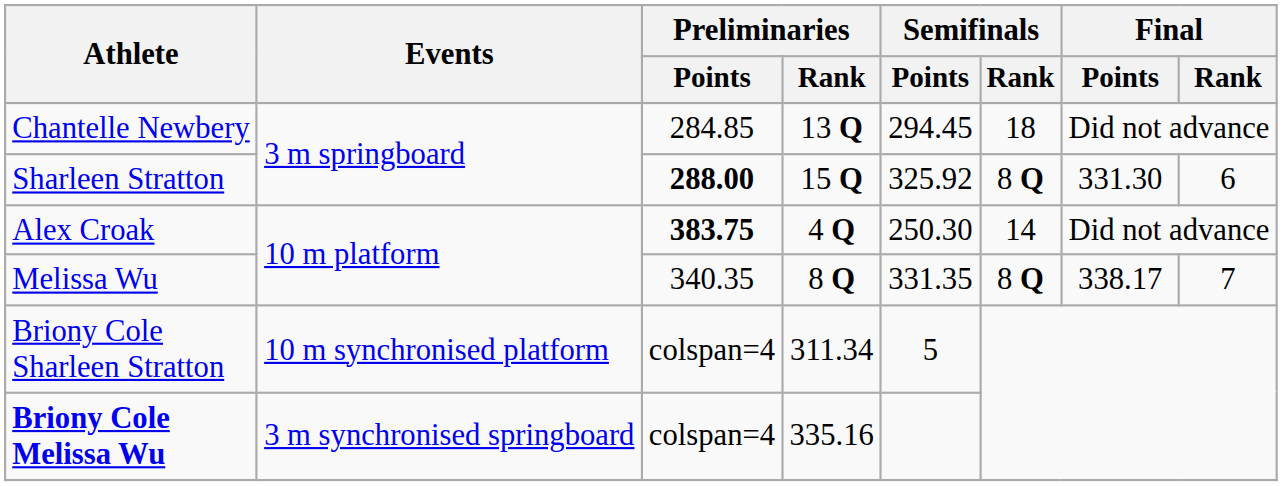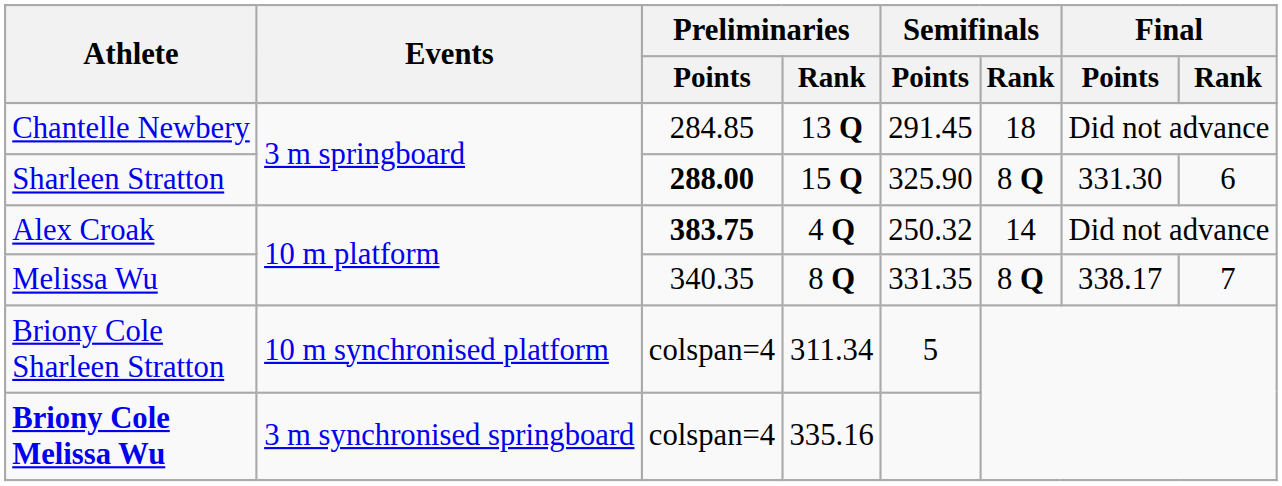(930, 128) 294.45 -> (930, 128) 291.45
(930, 179) 325.92 -> (930, 179) 325.90
(930, 229) 250.30 -> (930, 229) 250.32
